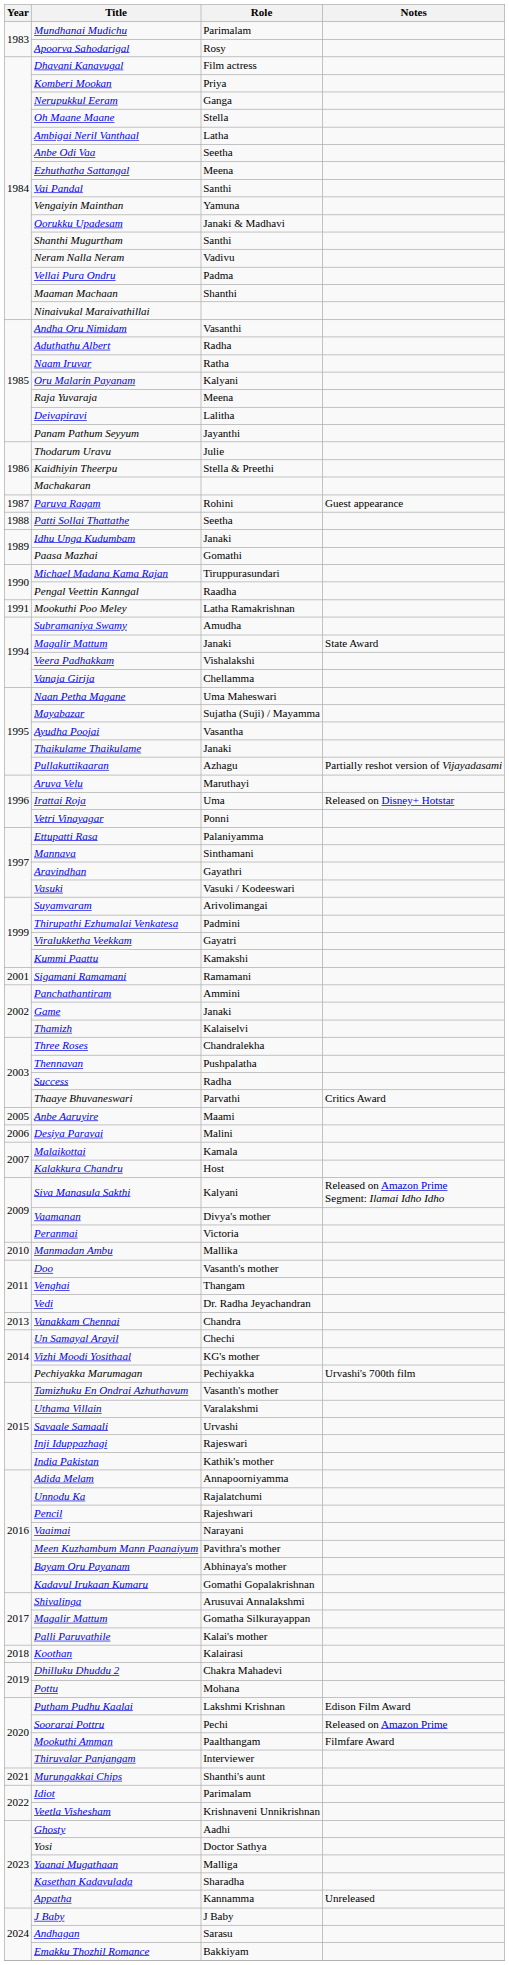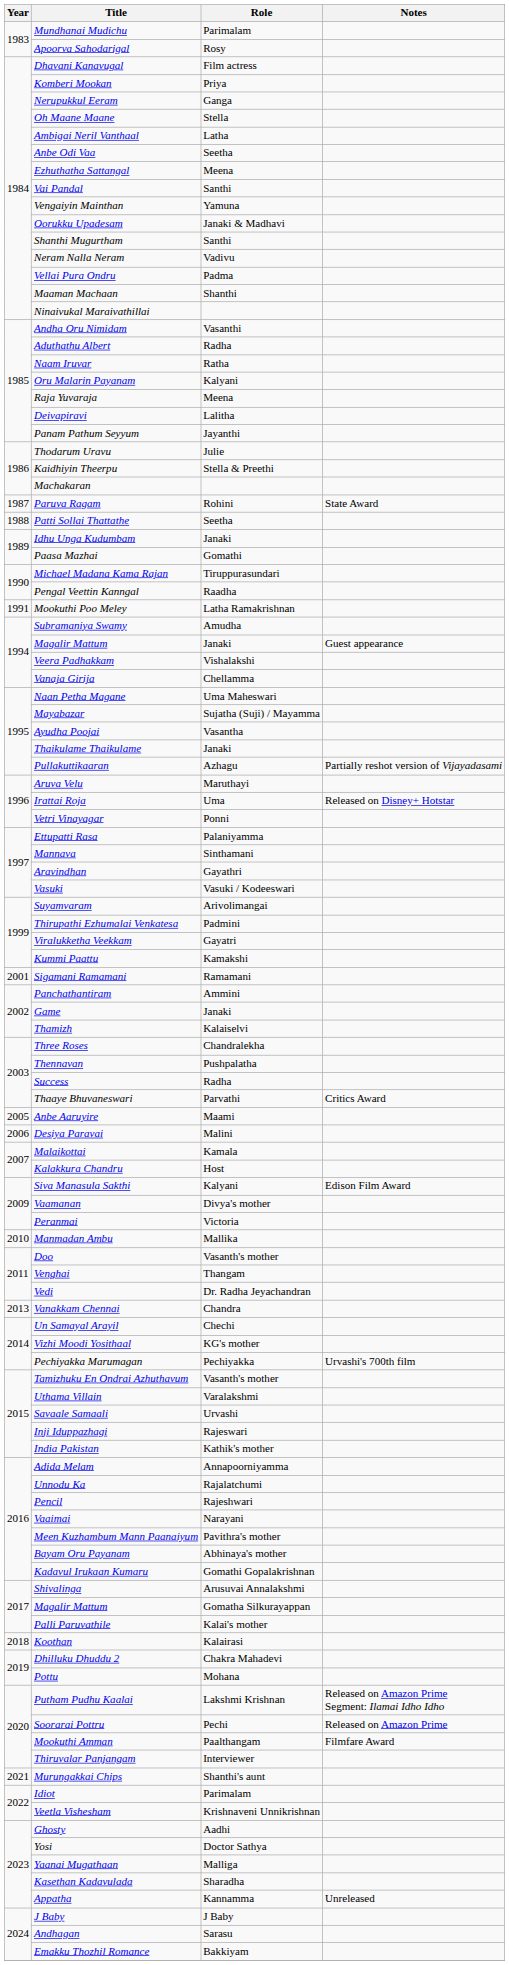(364, 503) Guest appearance -> (352, 503) State Award
(352, 643) State Award -> (364, 643) Guest appearance
(386, 1192) Released on Amazon Prime Segment: Ilamai Idho Idho -> (368, 1186) Edison Film Award
(368, 1706) Edison Film Award -> (386, 1700) Released on Amazon Prime Segment: Ilamai Idho Idho
